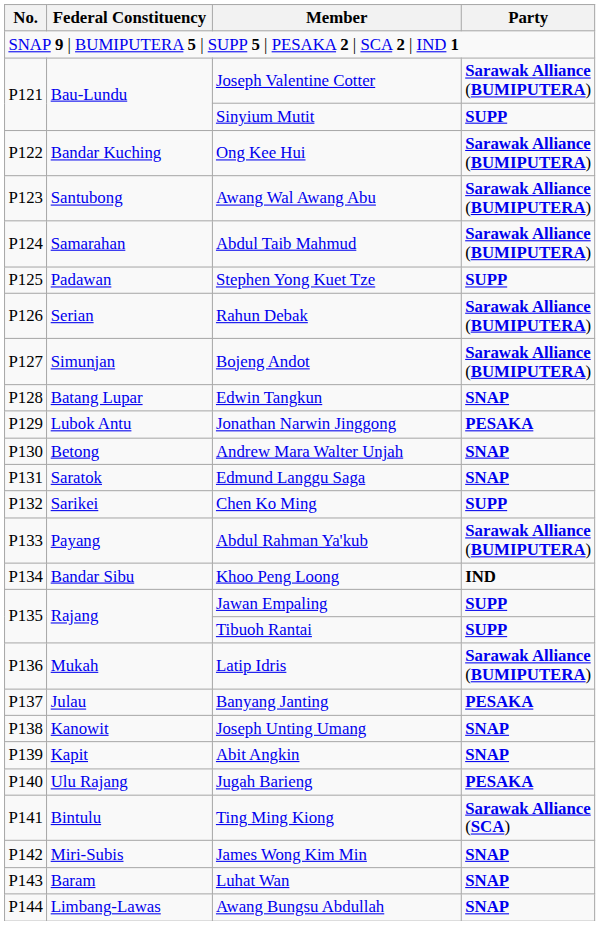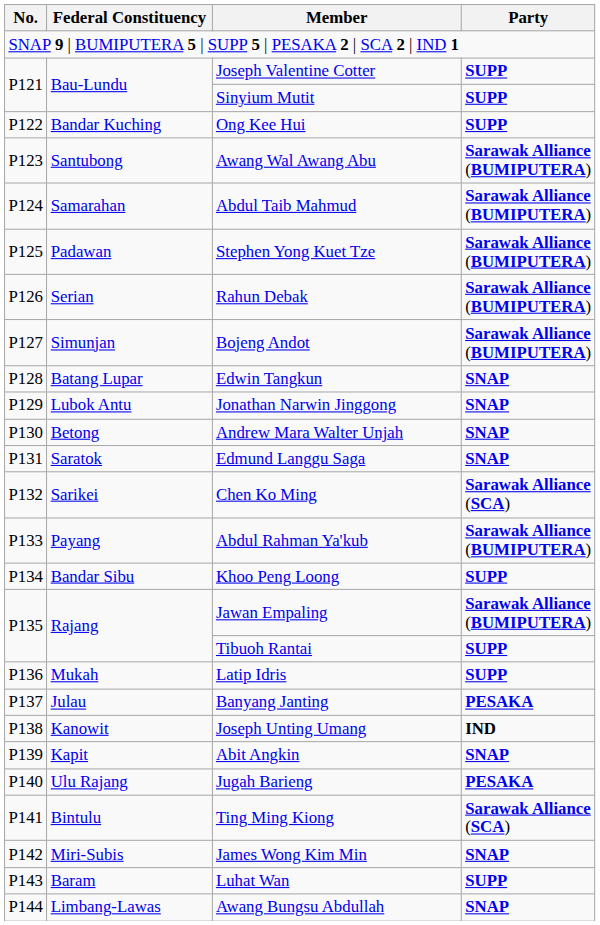(528, 80) Sarawak Alliance (BUMIPUTERA) -> (486, 71) SUPP
(528, 152) Sarawak Alliance (BUMIPUTERA) -> (486, 124) SUPP
(486, 279) SUPP -> (528, 251) Sarawak Alliance (BUMIPUTERA)
(499, 424) PESAKA -> (487, 405) SNAP
(486, 504) SUPP -> (528, 494) Sarawak Alliance (SCA)
(481, 576) IND -> (486, 576) SUPP
(486, 603) SUPP -> (528, 612) Sarawak Alliance (BUMIPUTERA)
(528, 665) Sarawak Alliance (BUMIPUTERA) -> (486, 675) SUPP
(487, 728) SNAP -> (481, 728) IND
(487, 880) SNAP -> (486, 880) SUPP
